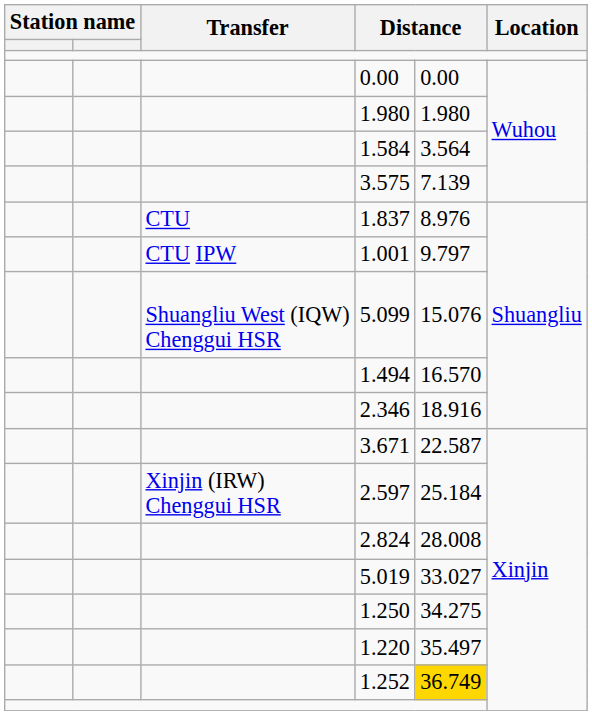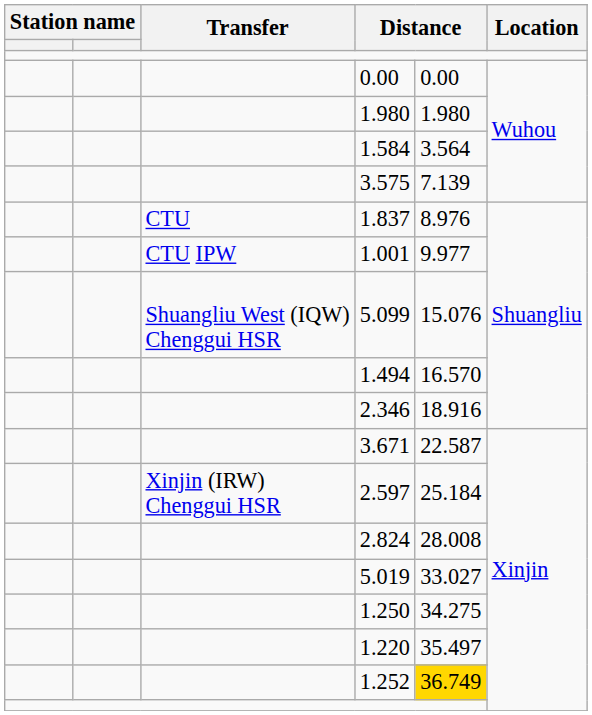(445, 254) 9.797 -> (445, 254) 9.977
